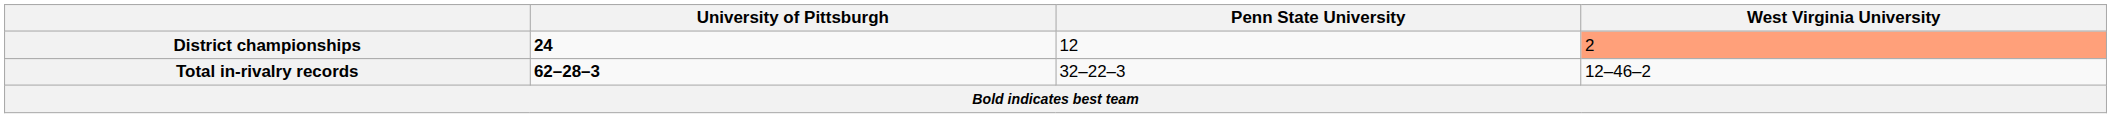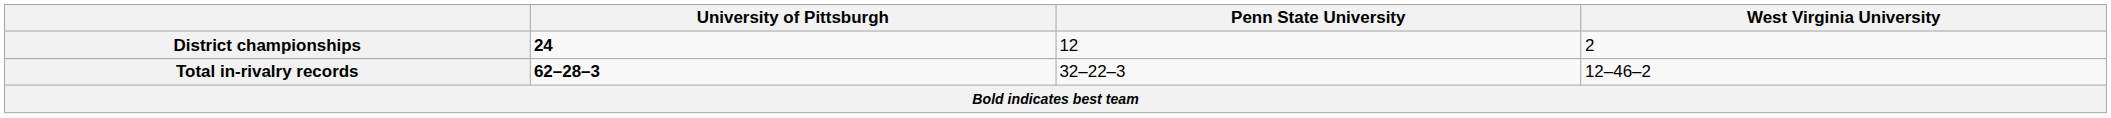(1590, 44) lightsalmon background -> (1590, 44) no background
